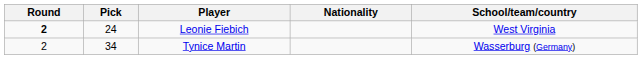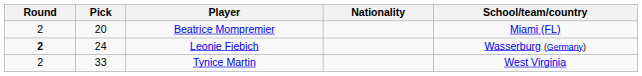+ row: (224, 29)
(524, 29) West Virginia -> (535, 46) Wasserburg (Germany)
(111, 46) 34 -> (101, 63) 33
(524, 46) Wasserburg (Germany) -> (535, 63) West Virginia
